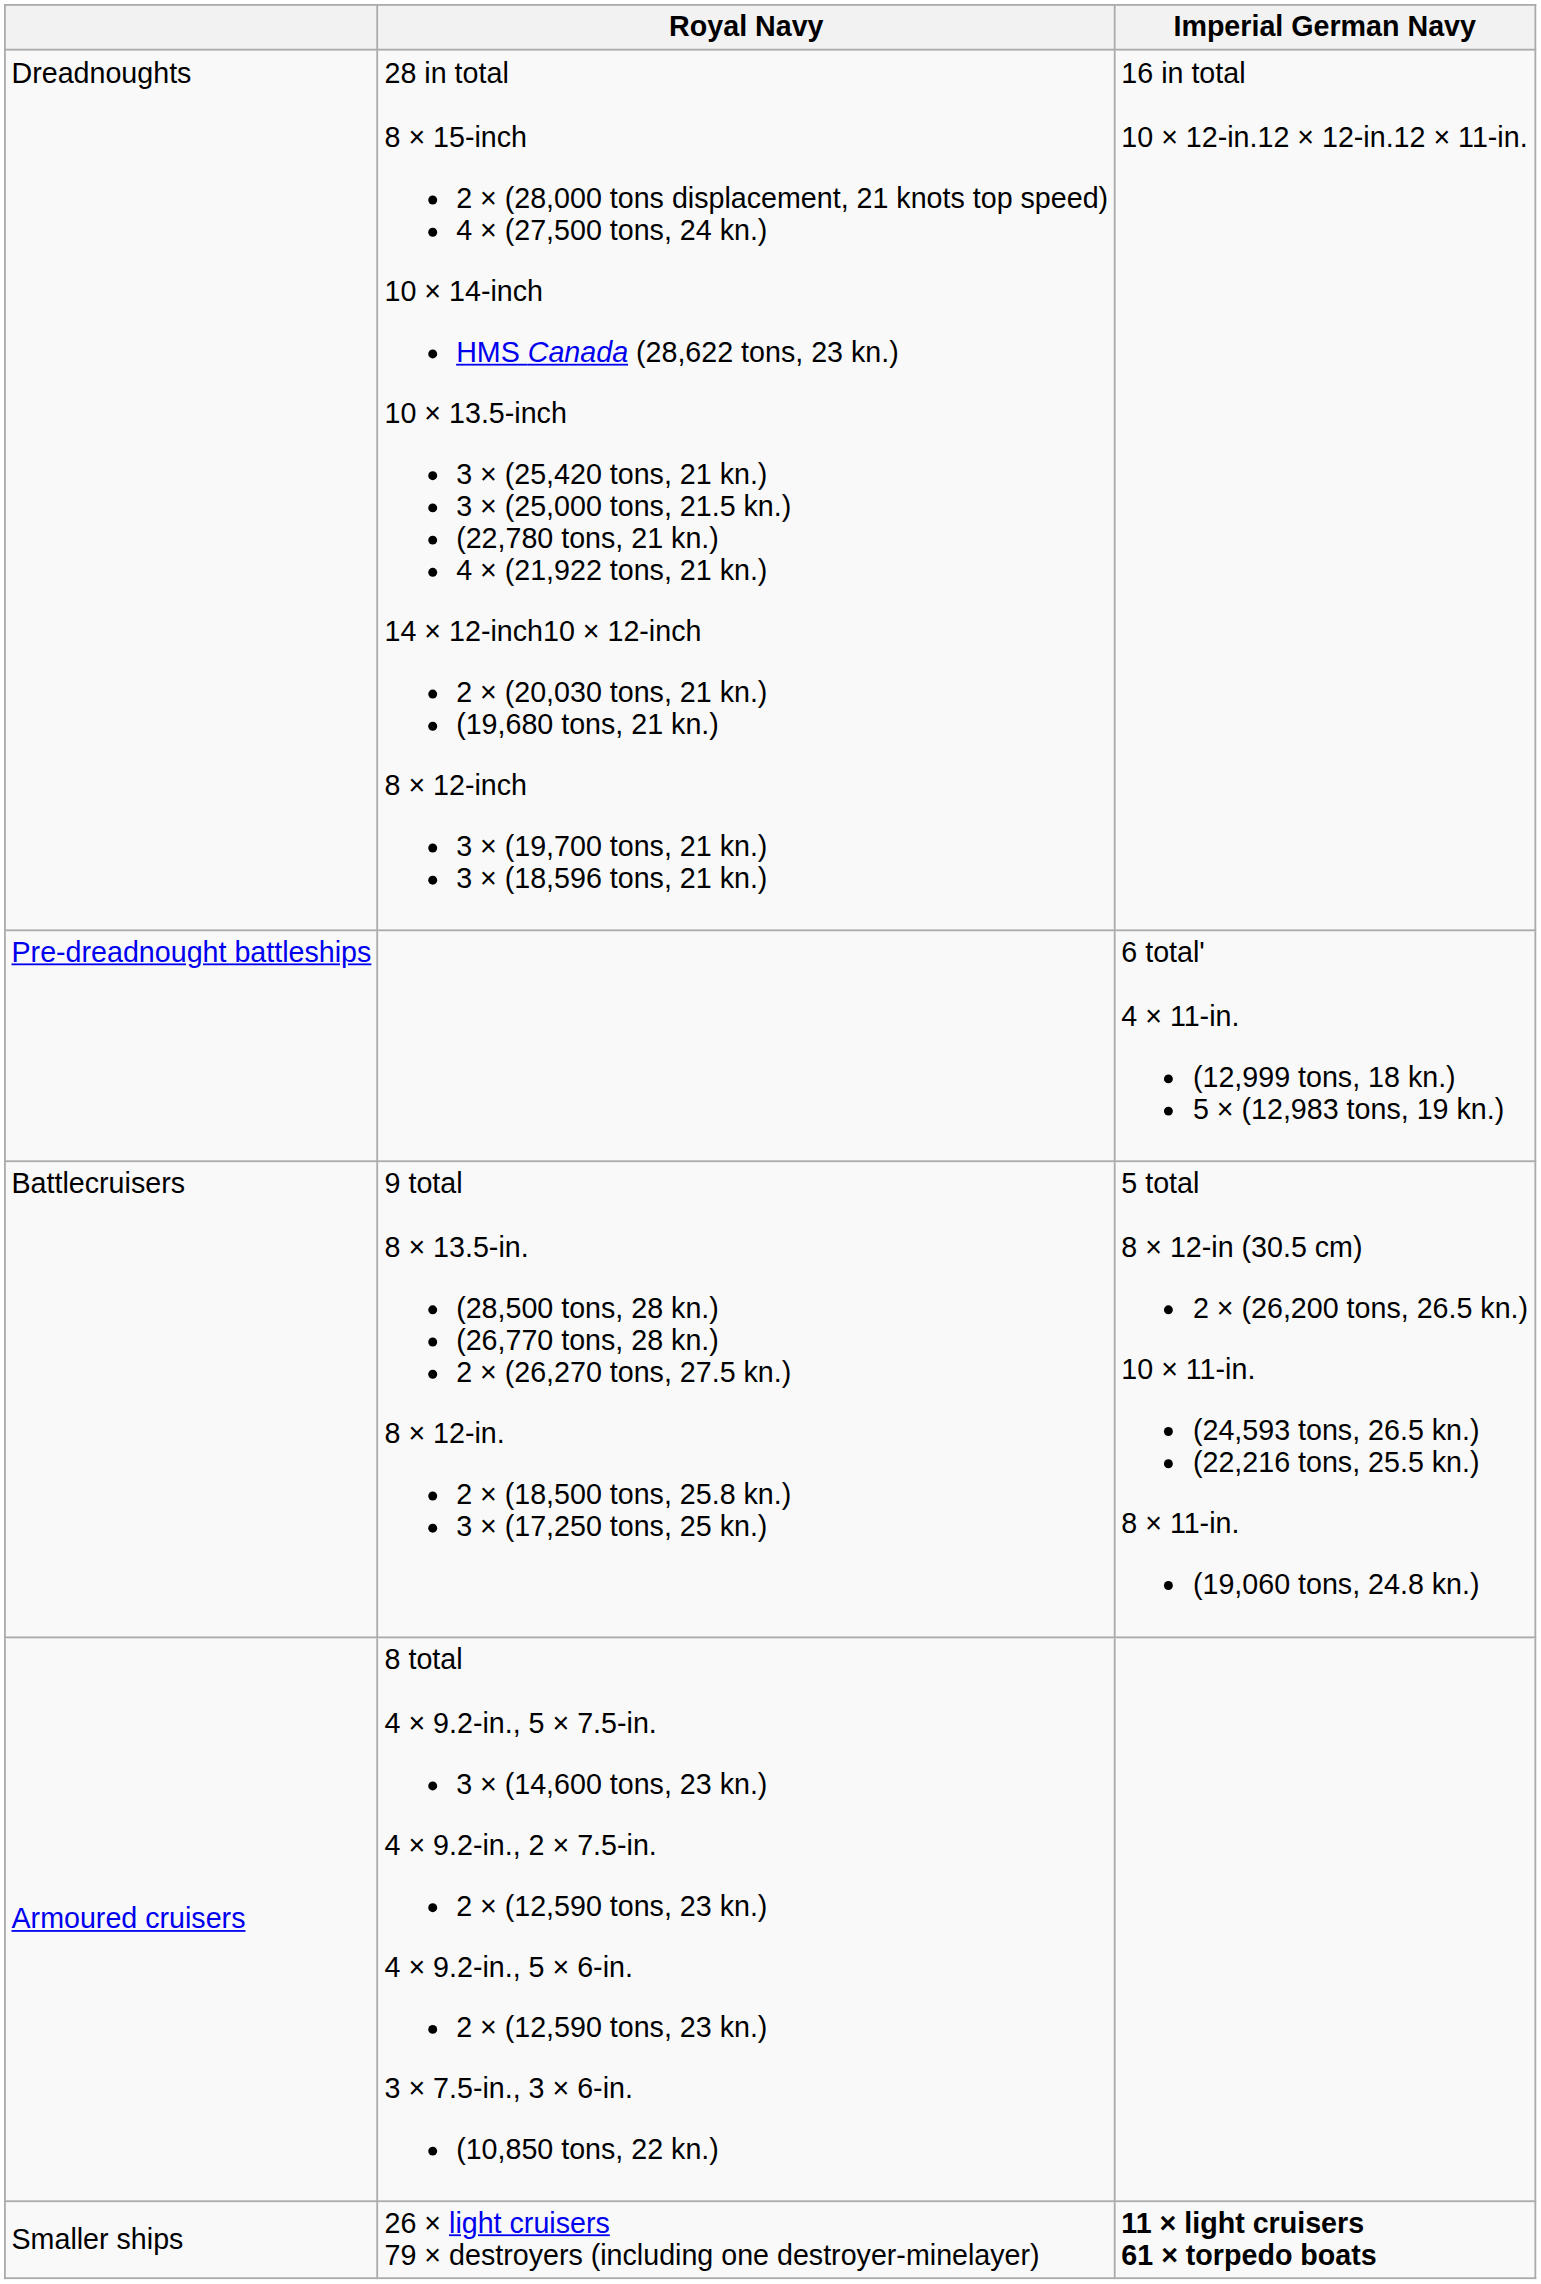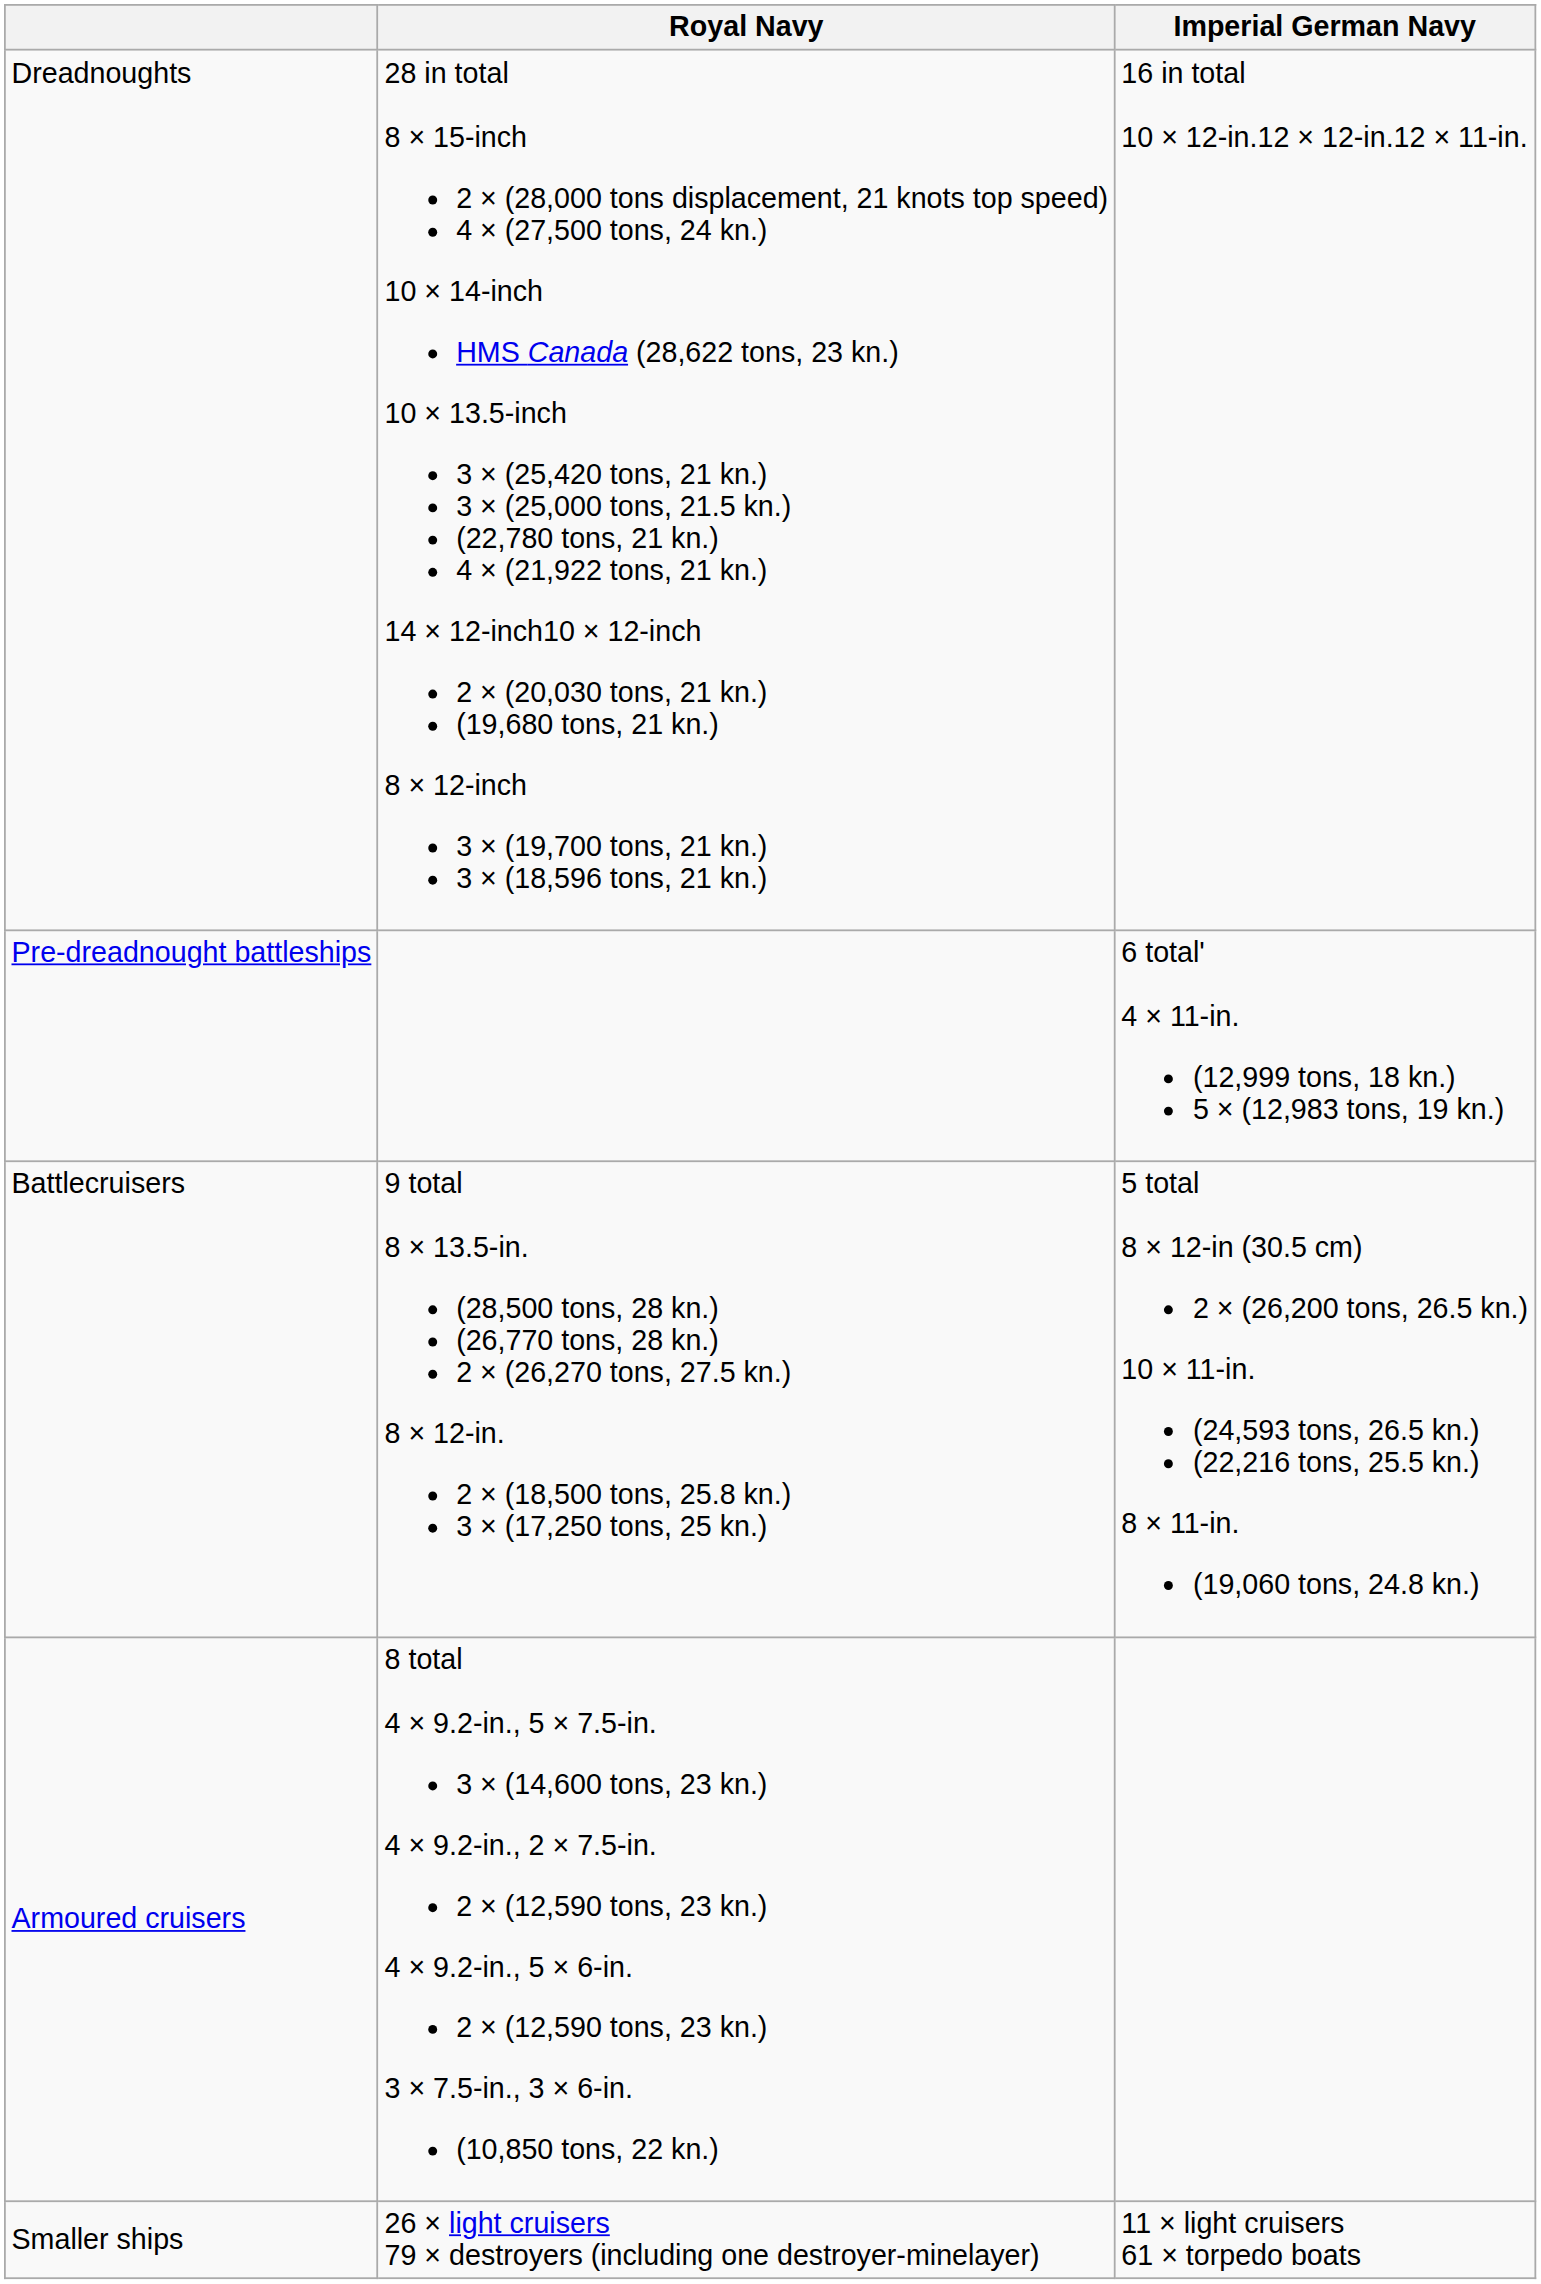(1249, 2239) bold -> (1241, 2239) normal
